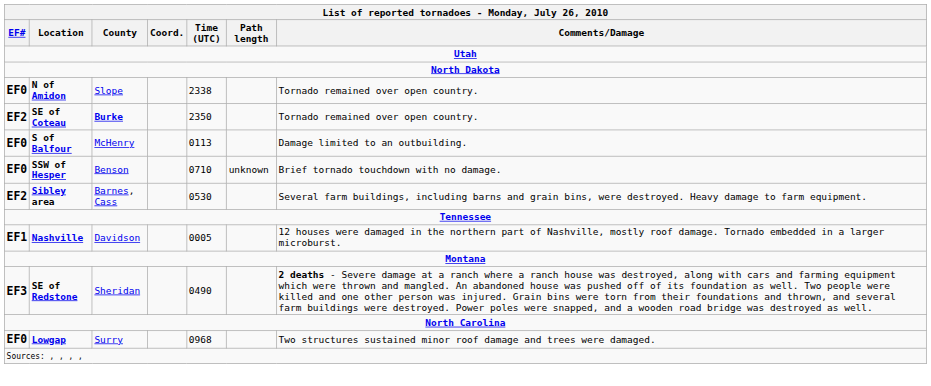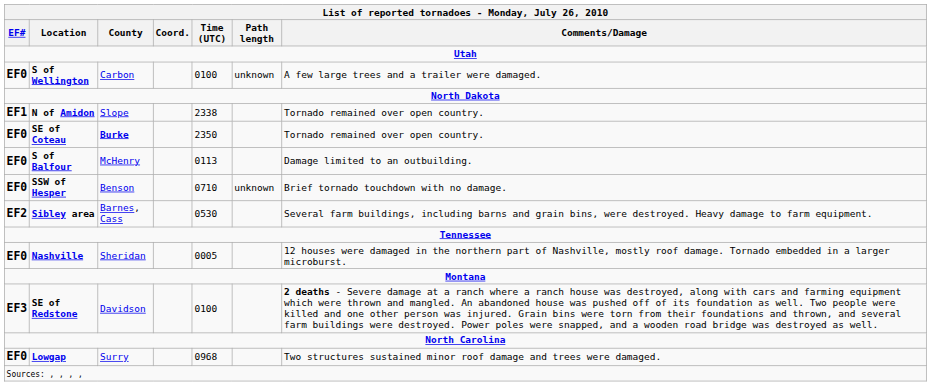+ row: (60, 75)
(17, 90) EF0 -> (17, 112) EF1
(17, 117) EF2 -> (17, 134) EF0
(17, 238) EF1 -> (17, 256) EF0
(117, 238) Davidson -> (123, 256) Sheridan
(117, 291) Sheridan -> (123, 308) Davidson
(200, 291) 0490 -> (206, 308) 0100
